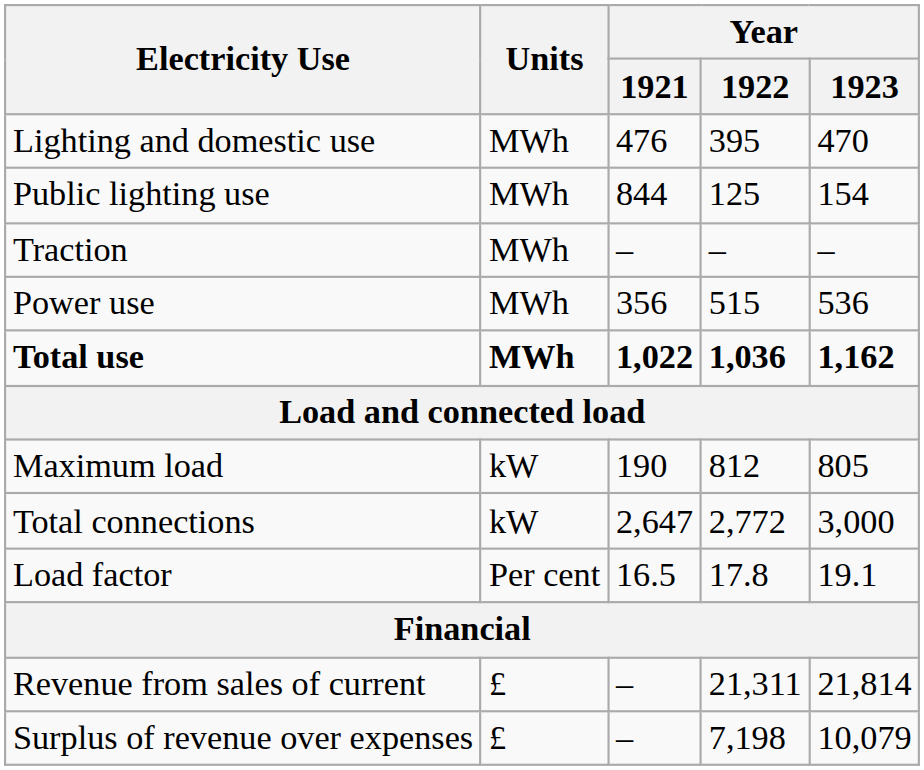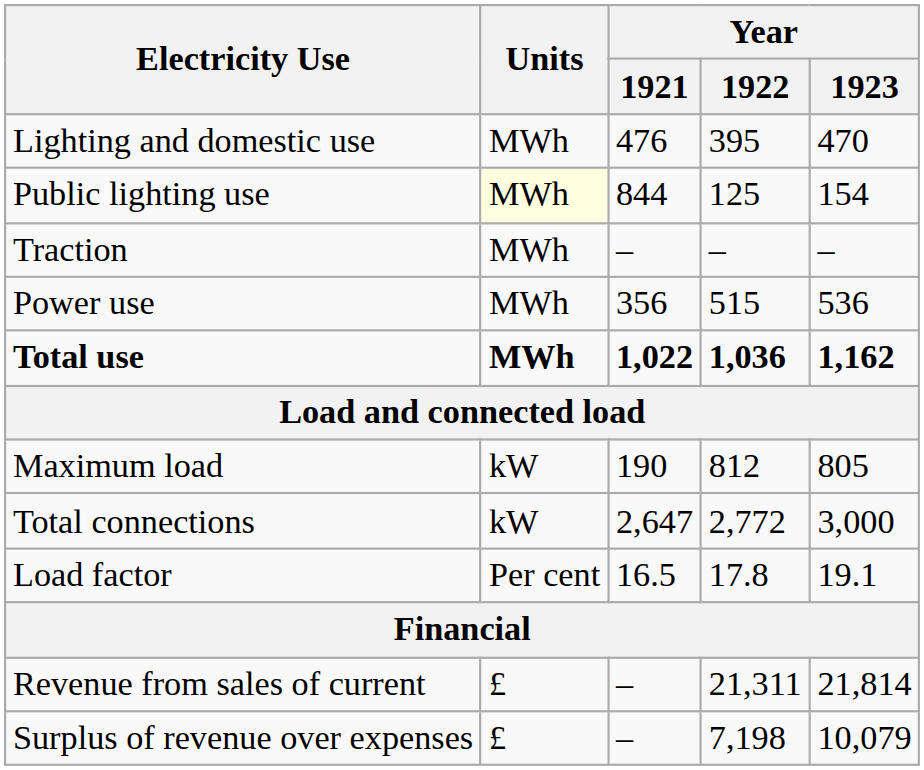(529, 194) no background -> (529, 194) lightyellow background
